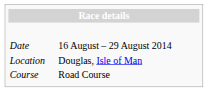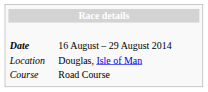(19, 45) normal -> (19, 45) bold
